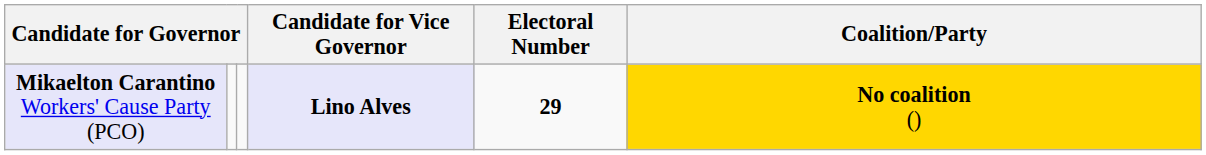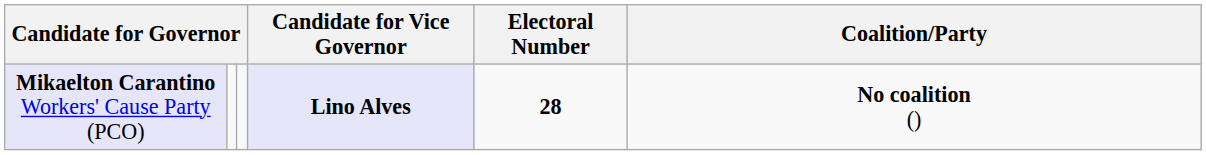(551, 106) 29 -> (551, 106) 28
(914, 106) gold background -> (914, 106) no background
